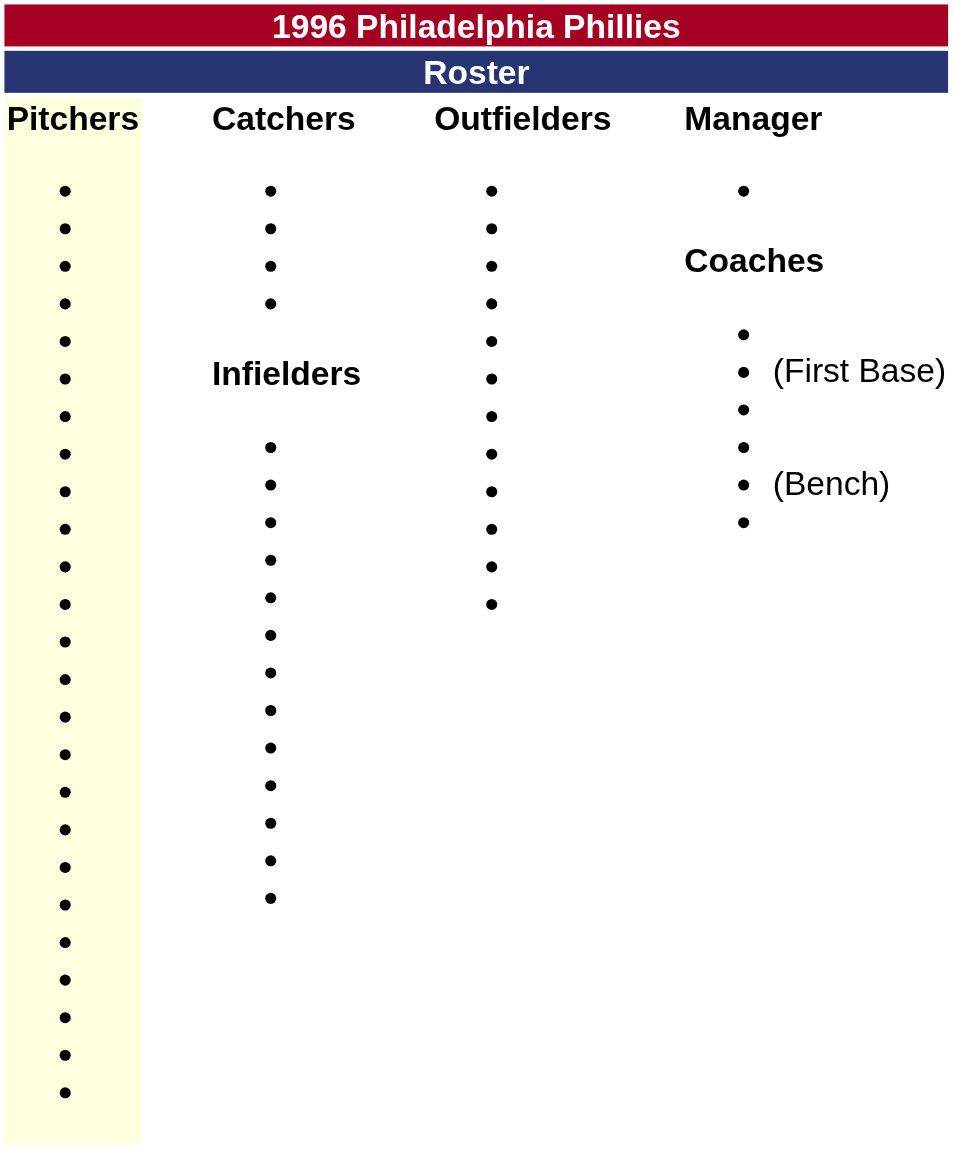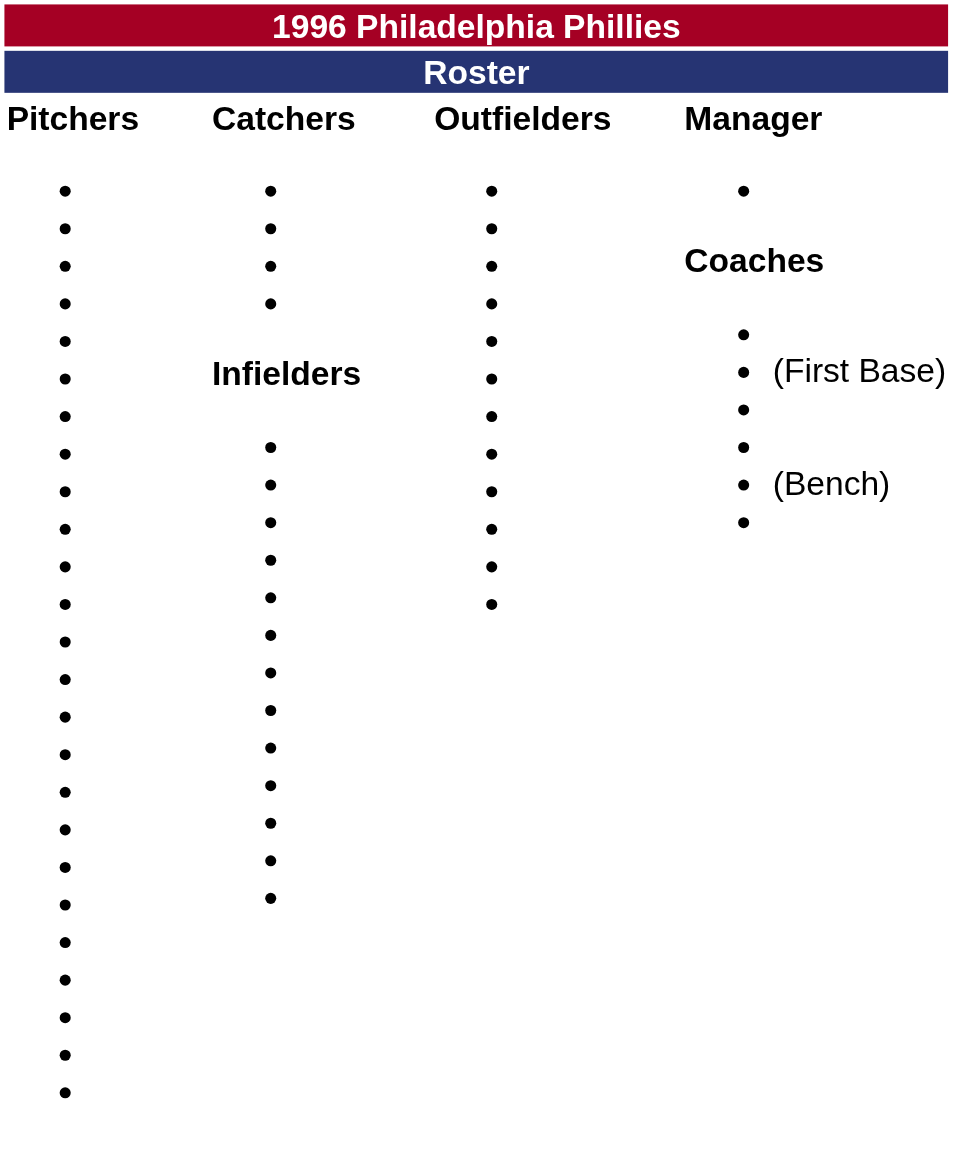(73, 605) lightyellow background -> (73, 605) no background
